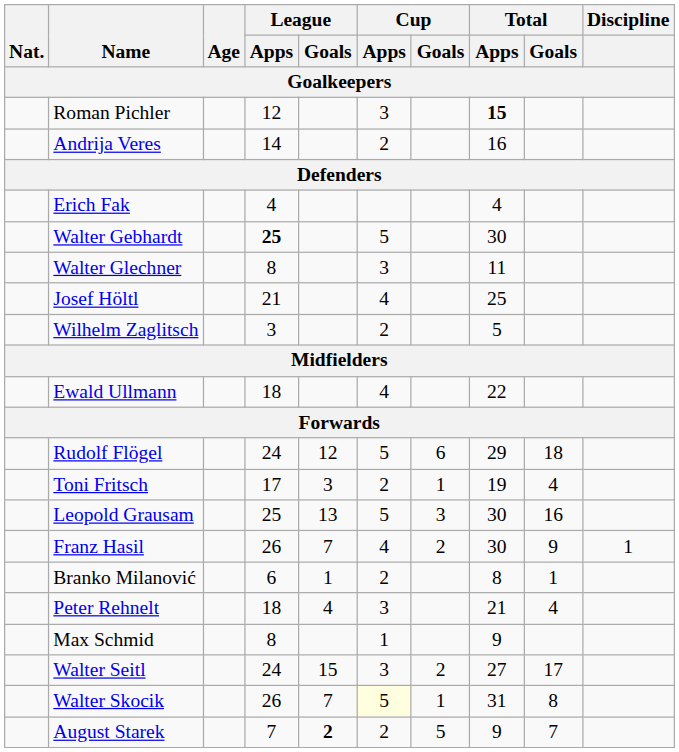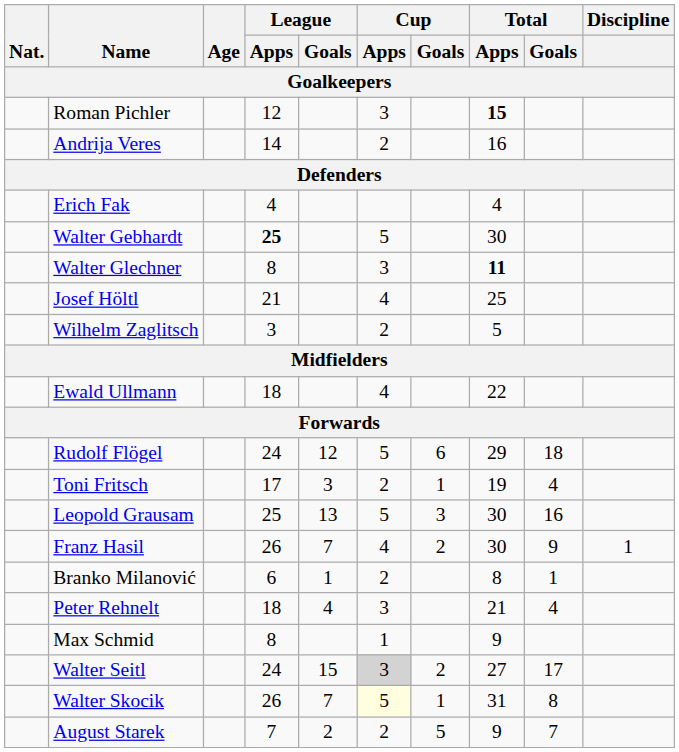(497, 267) normal -> (497, 267) bold
(384, 670) no background -> (384, 670) lightgrey background
(328, 732) bold -> (328, 732) normal
